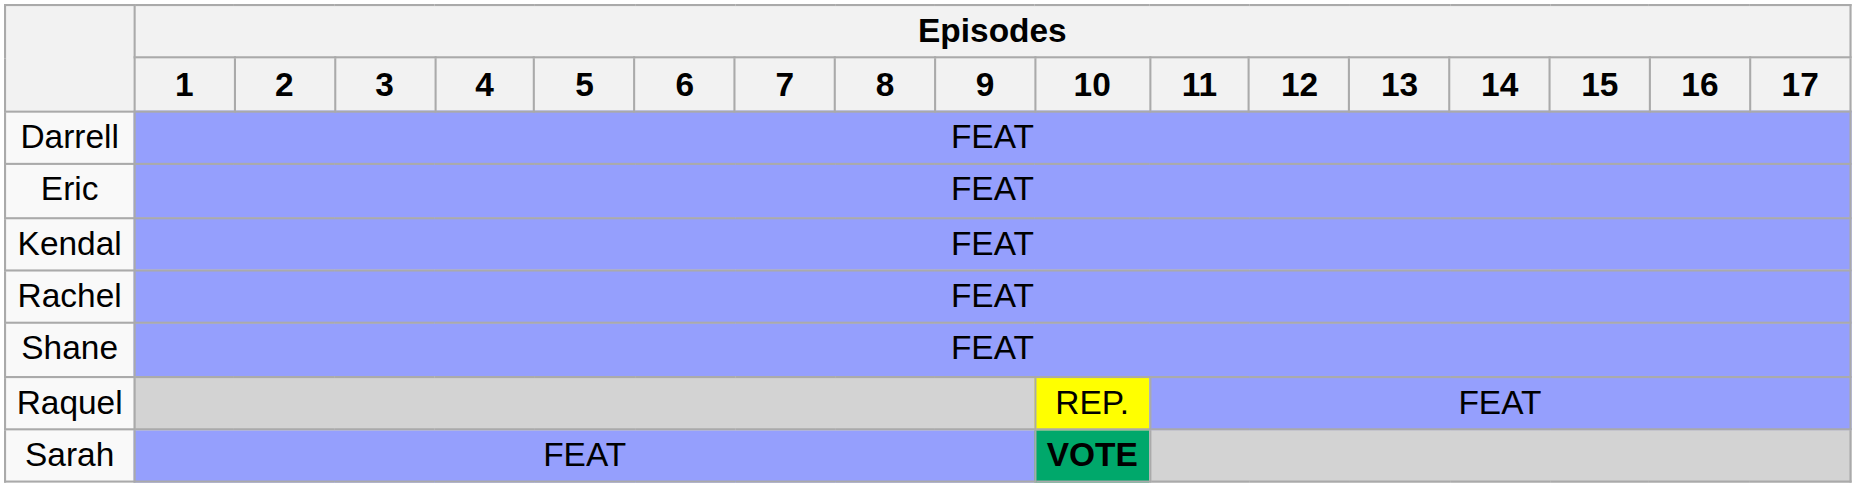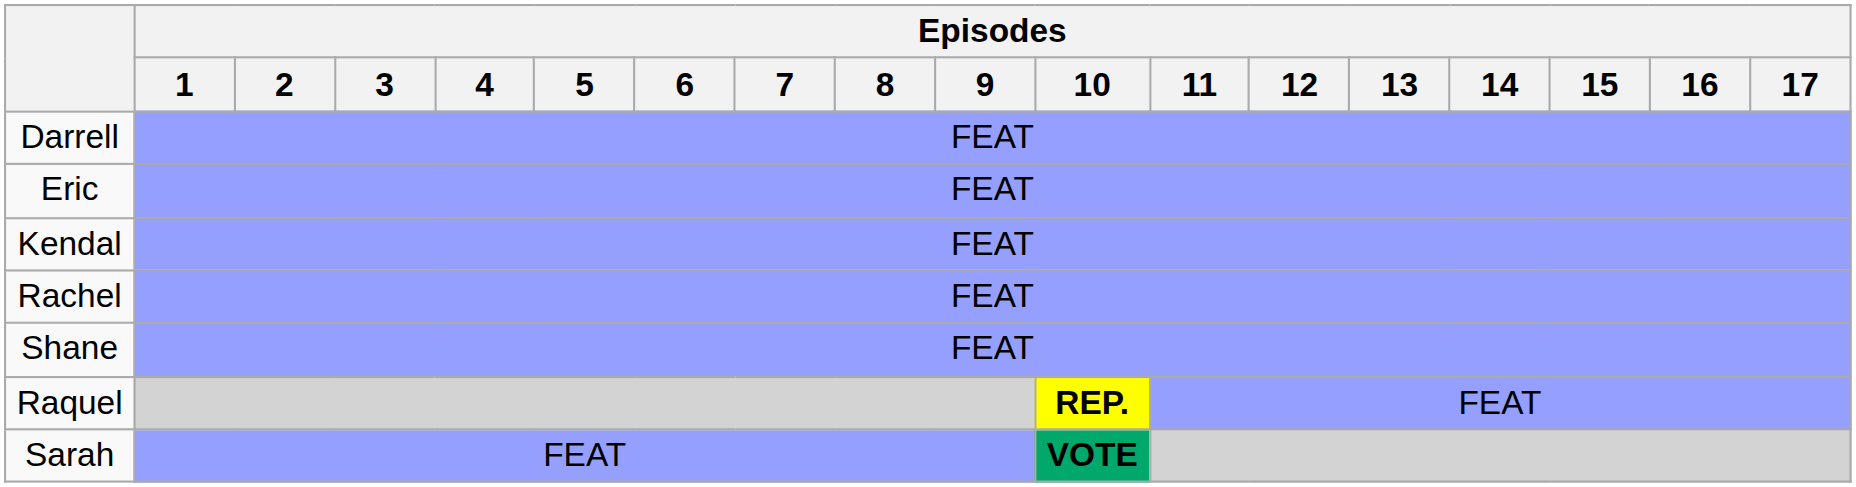(1092, 402) normal -> (1092, 402) bold
